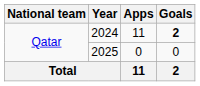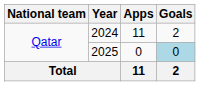(176, 33) bold -> (176, 33) normal
(176, 52) no background -> (176, 52) lightblue background
